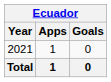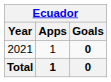(88, 49) normal -> (88, 49) bold
